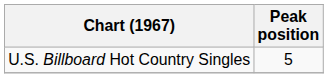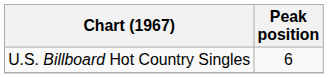(288, 60) 5 -> (288, 60) 6
